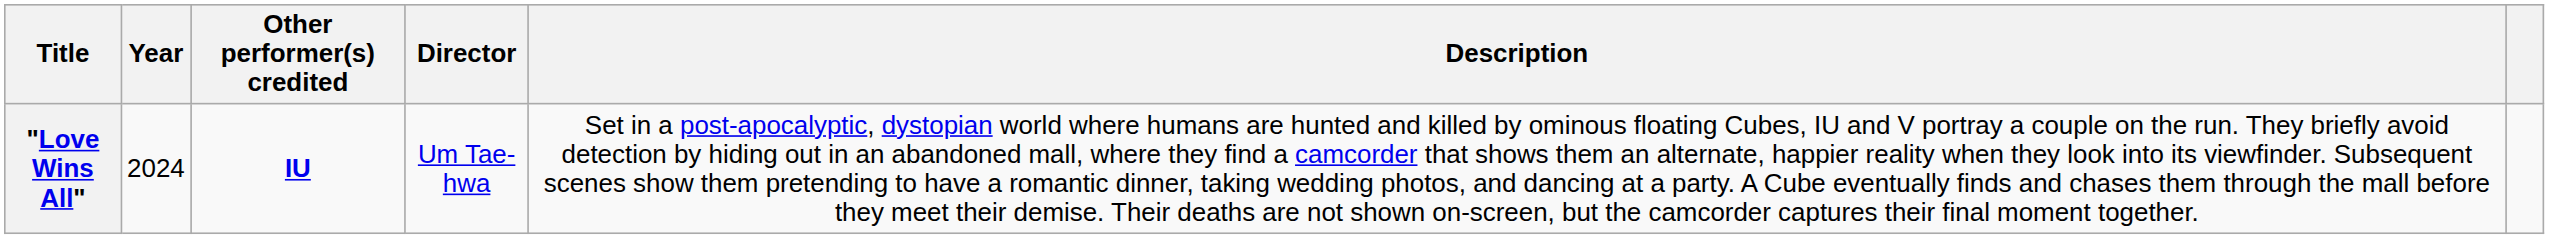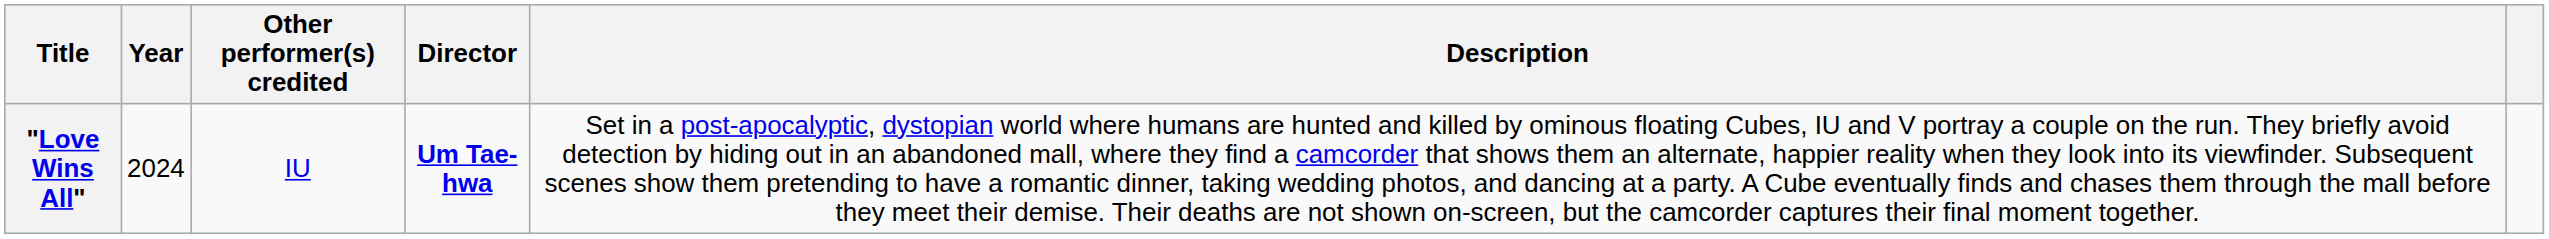(298, 168) bold -> (298, 168) normal
(467, 168) normal -> (467, 168) bold
